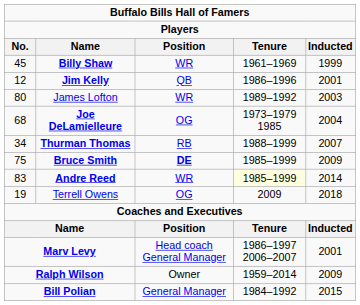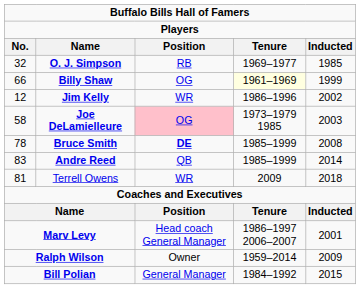+ row: (85, 64)
(20, 64) 45 -> (20, 81) 66
(184, 64) WR -> (184, 81) OG
(270, 64) no background -> (270, 81) lightyellow background
(184, 81) QB -> (184, 98) WR
(330, 81) 2001 -> (330, 98) 2002
- row: (85, 98)
(20, 121) 68 -> (20, 121) 58
(184, 121) no background -> (184, 121) pink background
(330, 121) 2004 -> (330, 121) 2003
- row: (85, 144)
(20, 161) 75 -> (20, 144) 78
(330, 161) 2009 -> (330, 144) 2008
(184, 178) WR -> (184, 161) QB
(270, 178) lightyellow background -> (270, 161) no background
(20, 195) 19 -> (20, 178) 81
(184, 195) OG -> (184, 178) WR
